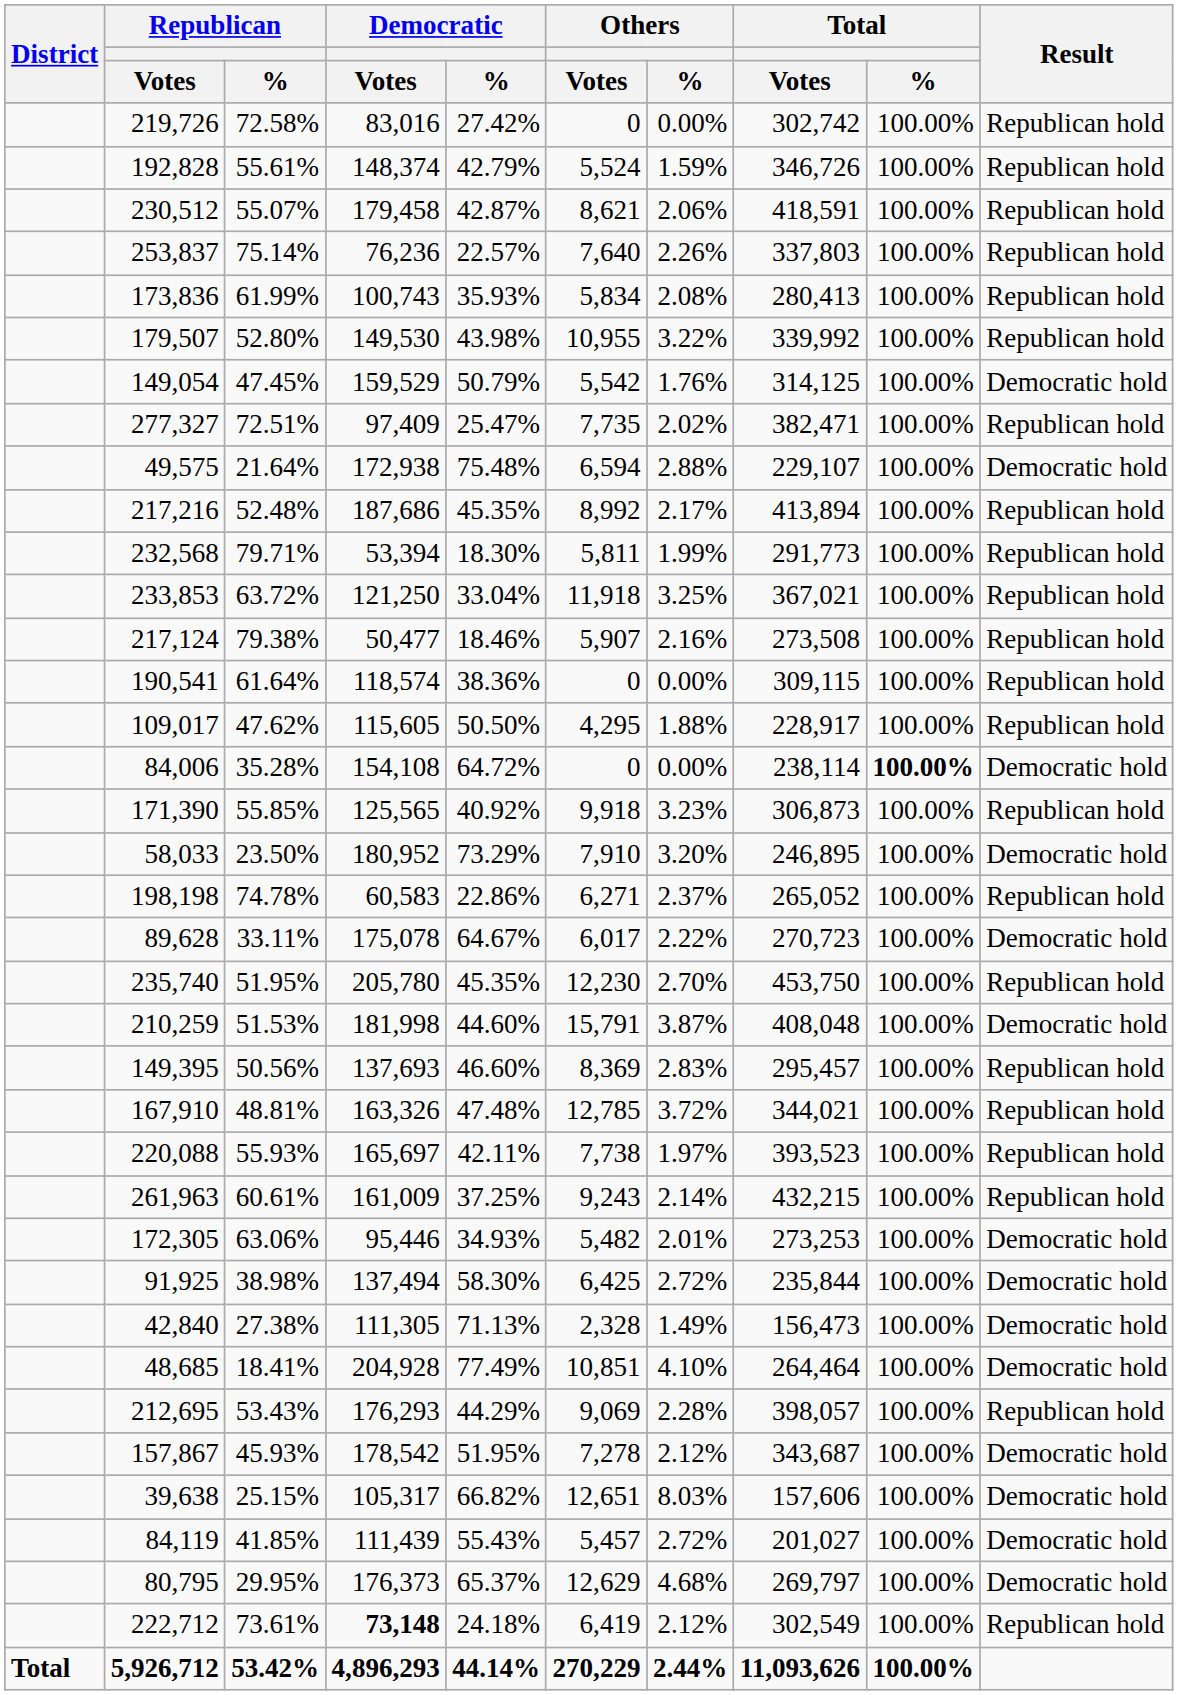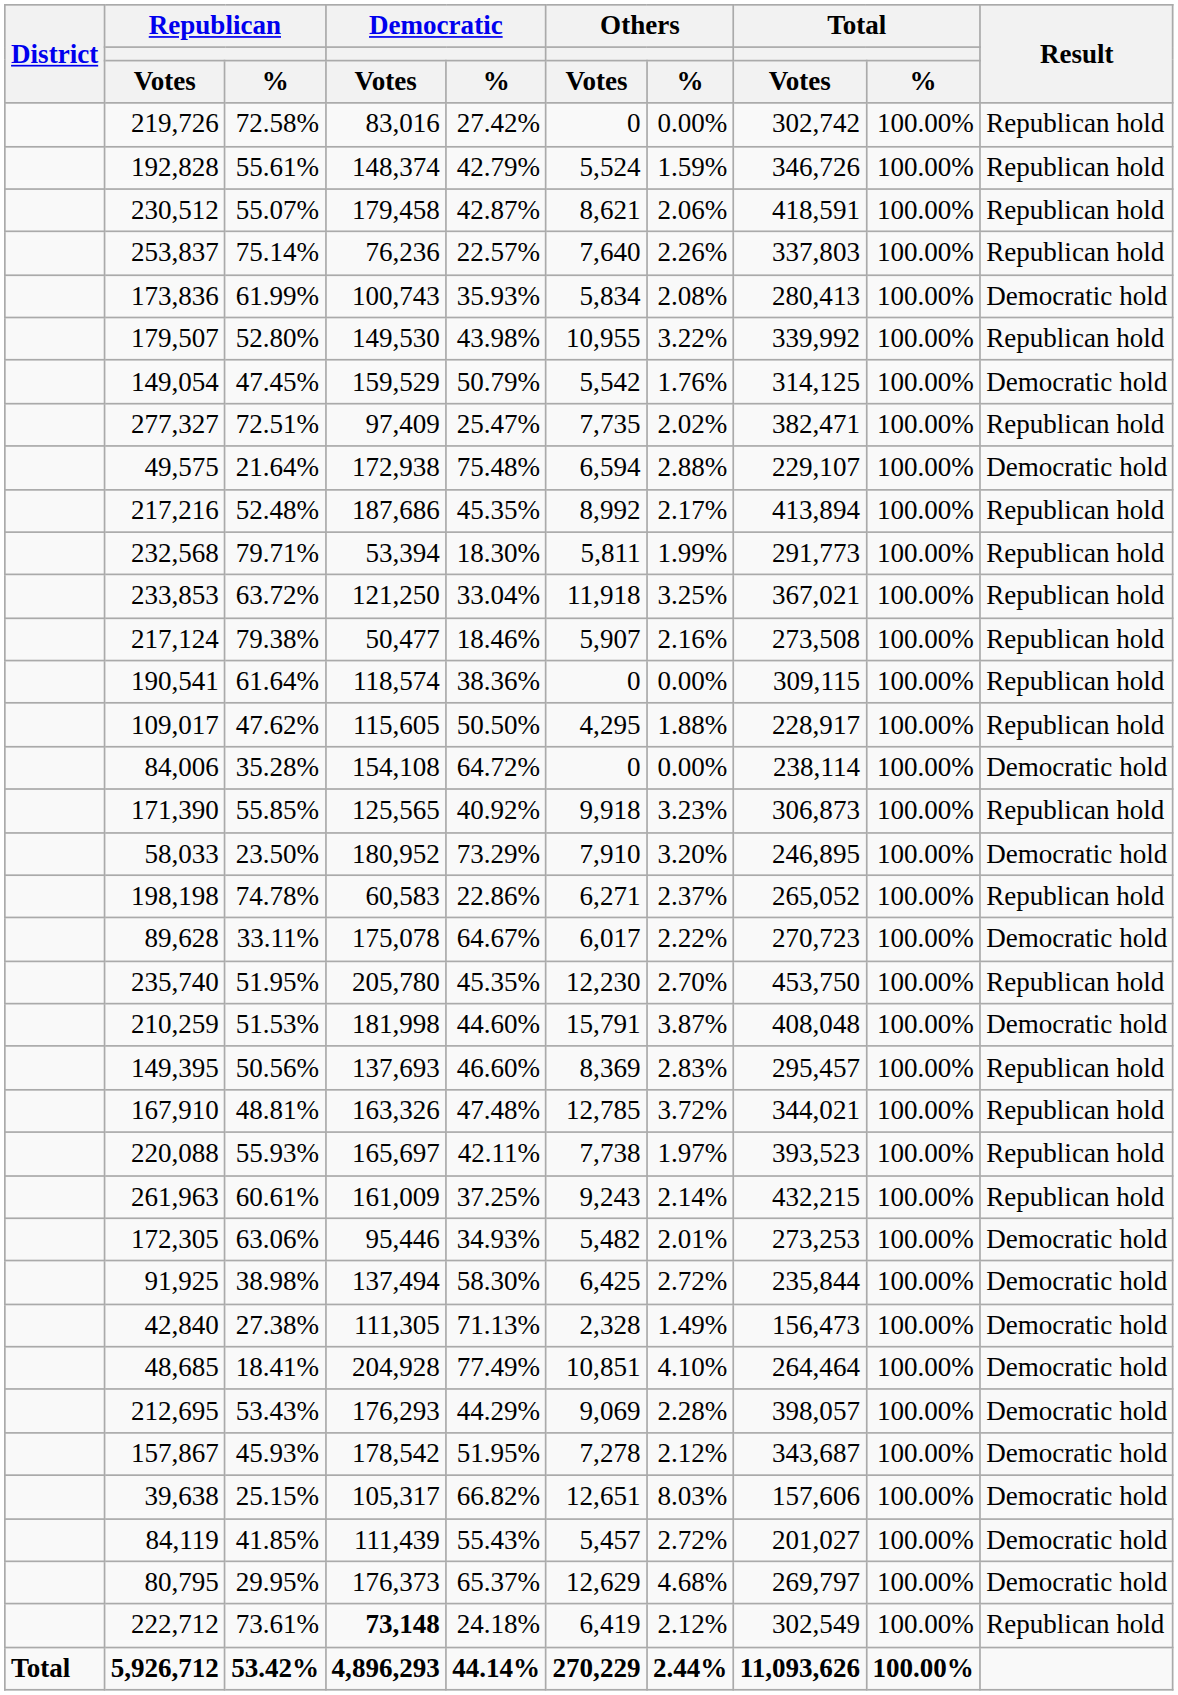(1075, 295) Republican hold -> (1077, 295) Democratic hold
(923, 767) bold -> (925, 767) normal
(1075, 1410) Republican hold -> (1077, 1410) Democratic hold
